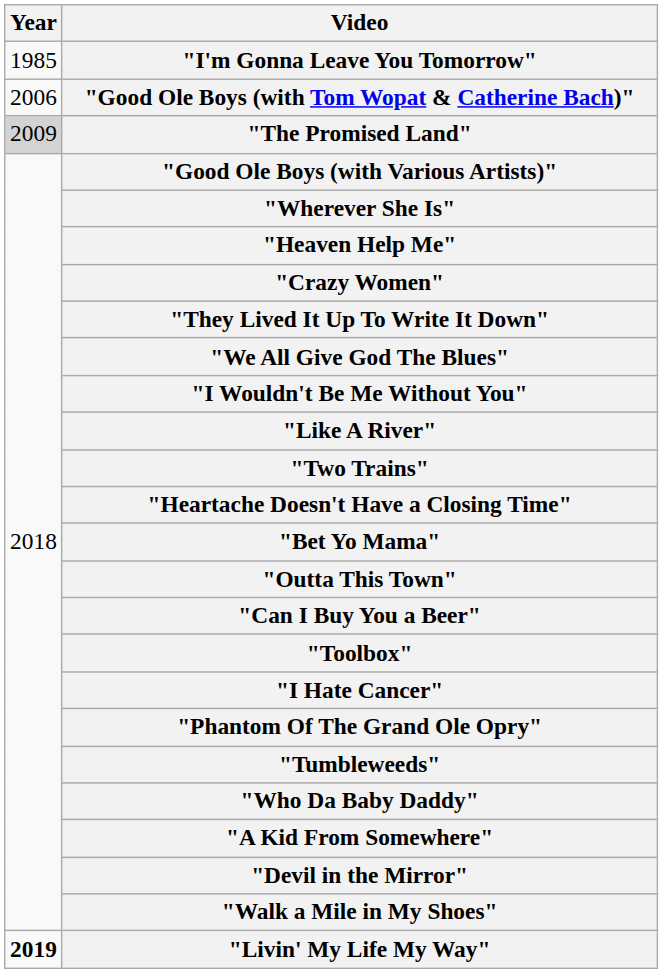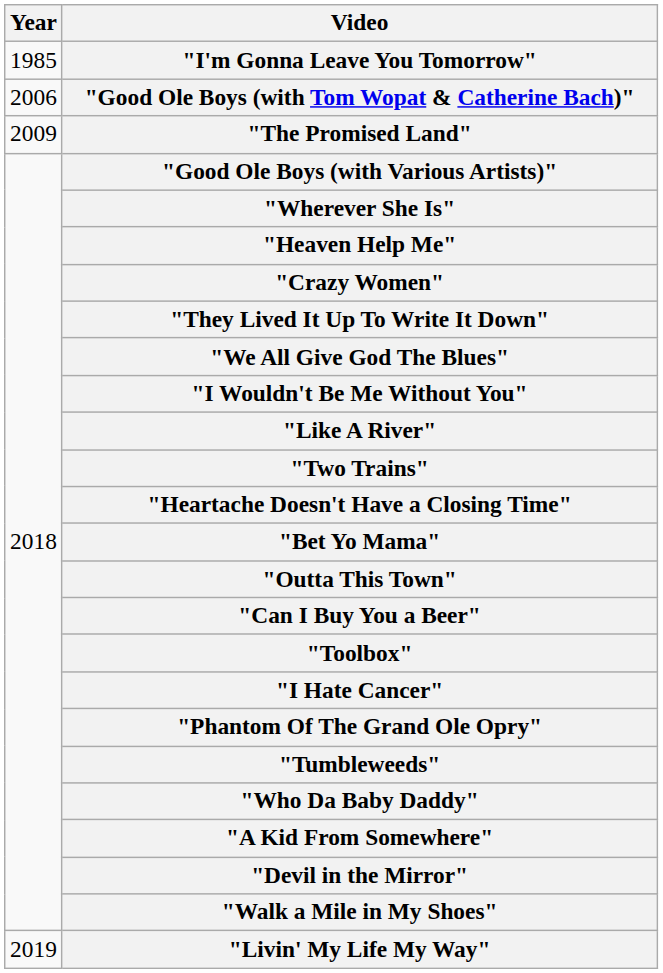(33, 134) lightgrey background -> (33, 134) no background
(33, 949) bold -> (33, 949) normal
